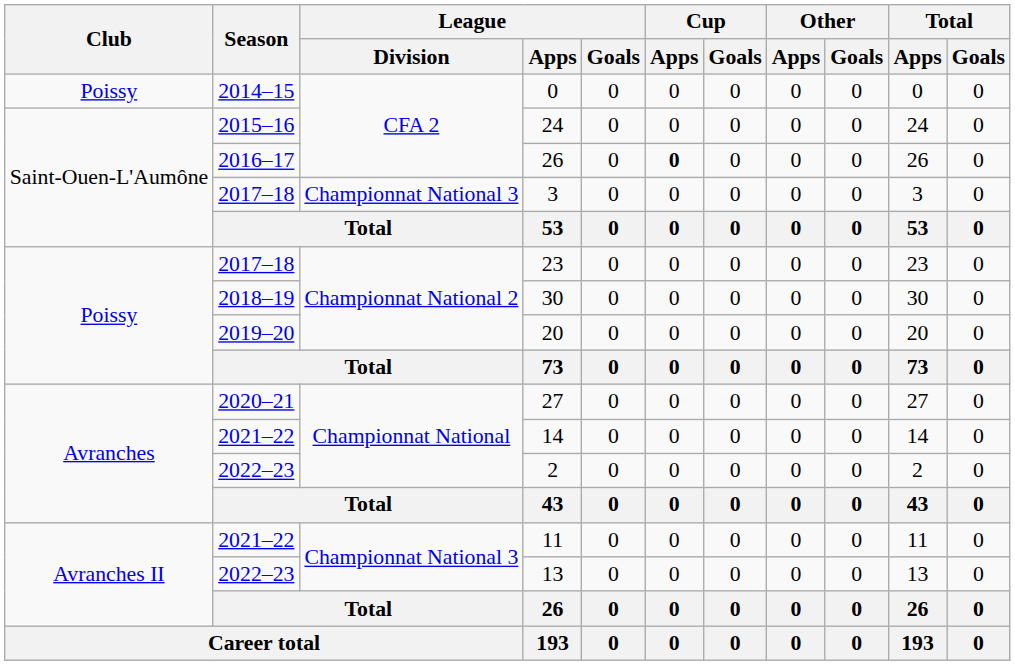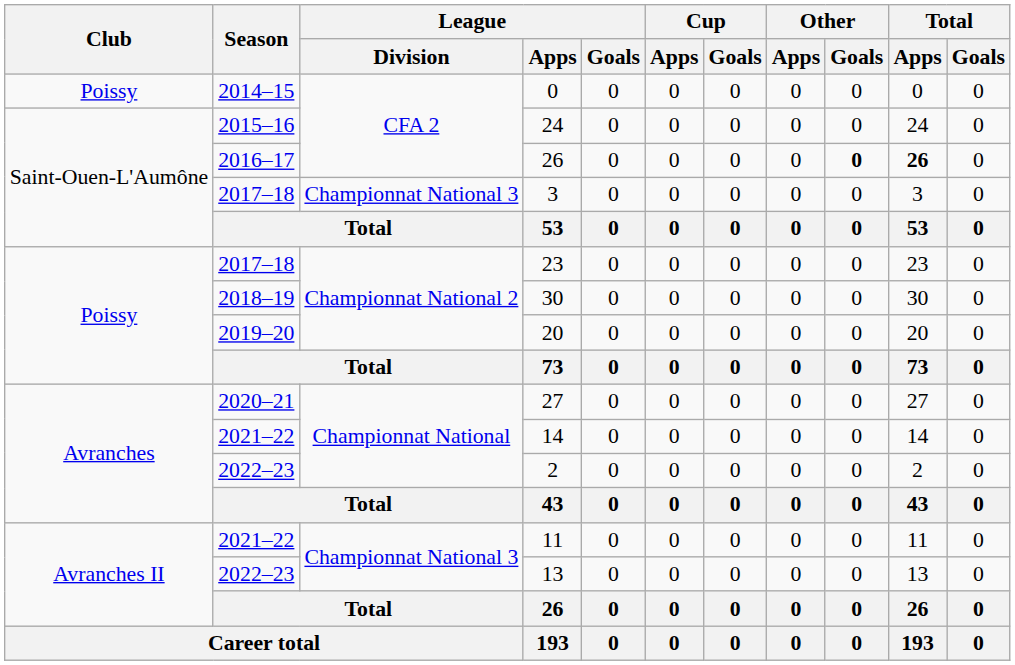(674, 159) bold -> (674, 159) normal
(857, 159) normal -> (857, 159) bold
(918, 159) normal -> (918, 159) bold
